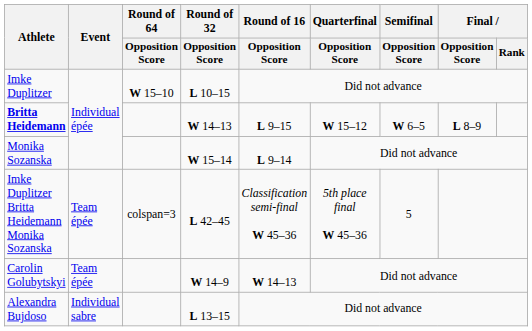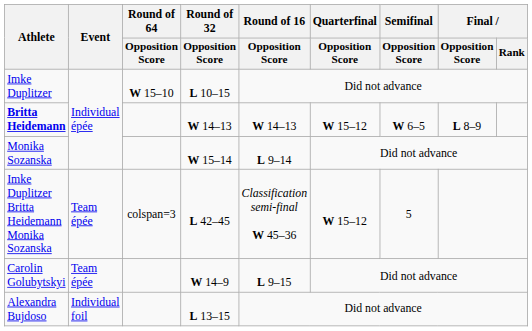(274, 126) L 9–15 -> (274, 126) W 14–13
(345, 214) 5th place final W 45–36 -> (345, 221) W 15–12
(274, 282) W 14–13 -> (274, 282) L 9–15
(95, 309) Individual sabre -> (95, 309) Individual foil
